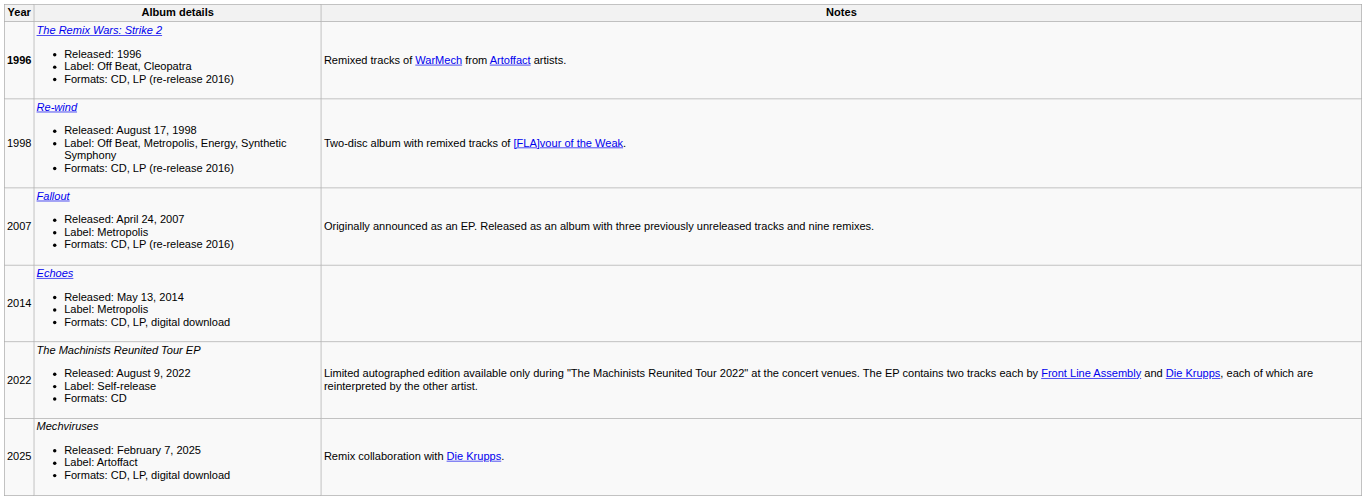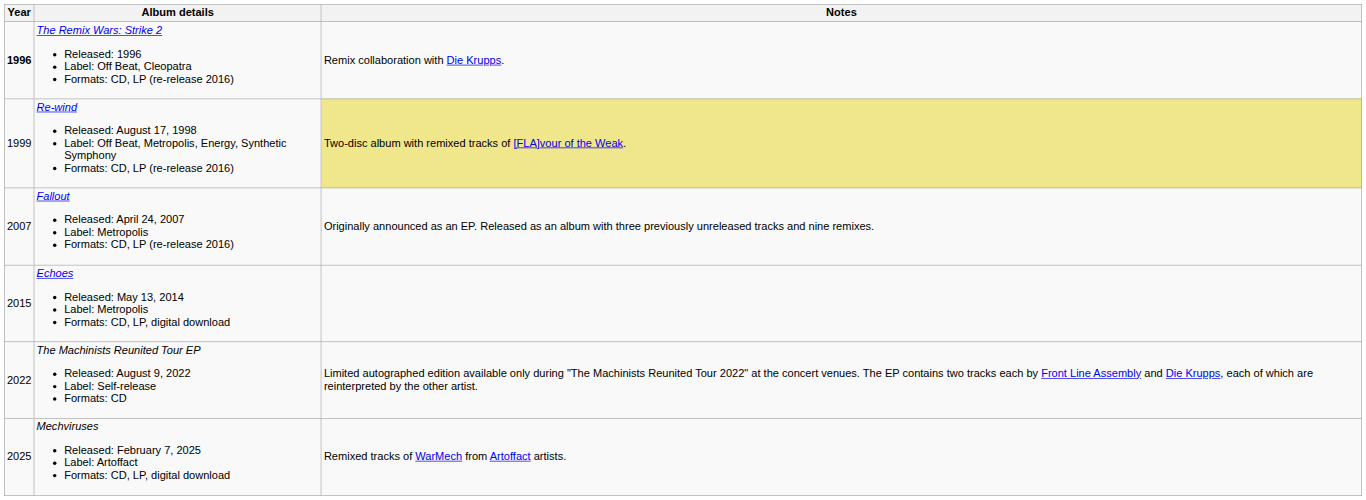(445, 60) Remixed tracks of WarMech from Artoffact artists. -> (414, 60) Remix collaboration with Die Krupps.
(19, 143) 1998 -> (19, 143) 1999
(475, 143) no background -> (475, 143) khaki background
(19, 303) 2014 -> (19, 303) 2015
(414, 457) Remix collaboration with Die Krupps. -> (445, 457) Remixed tracks of WarMech from Artoffact artists.
